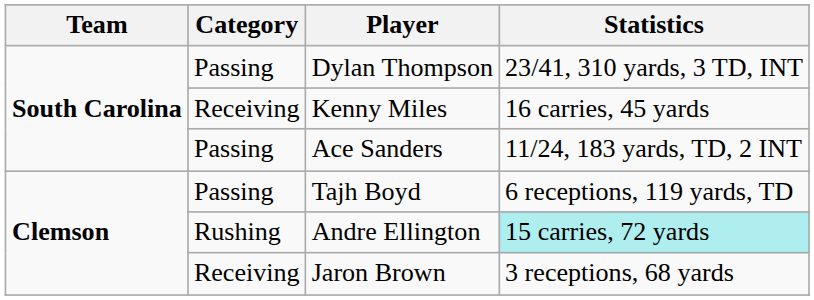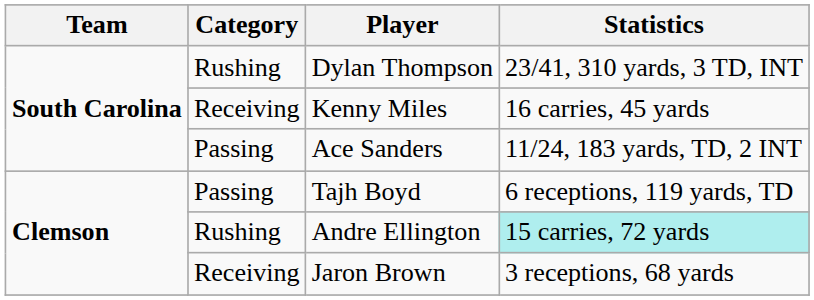(234, 66) Passing -> (237, 66) Rushing
